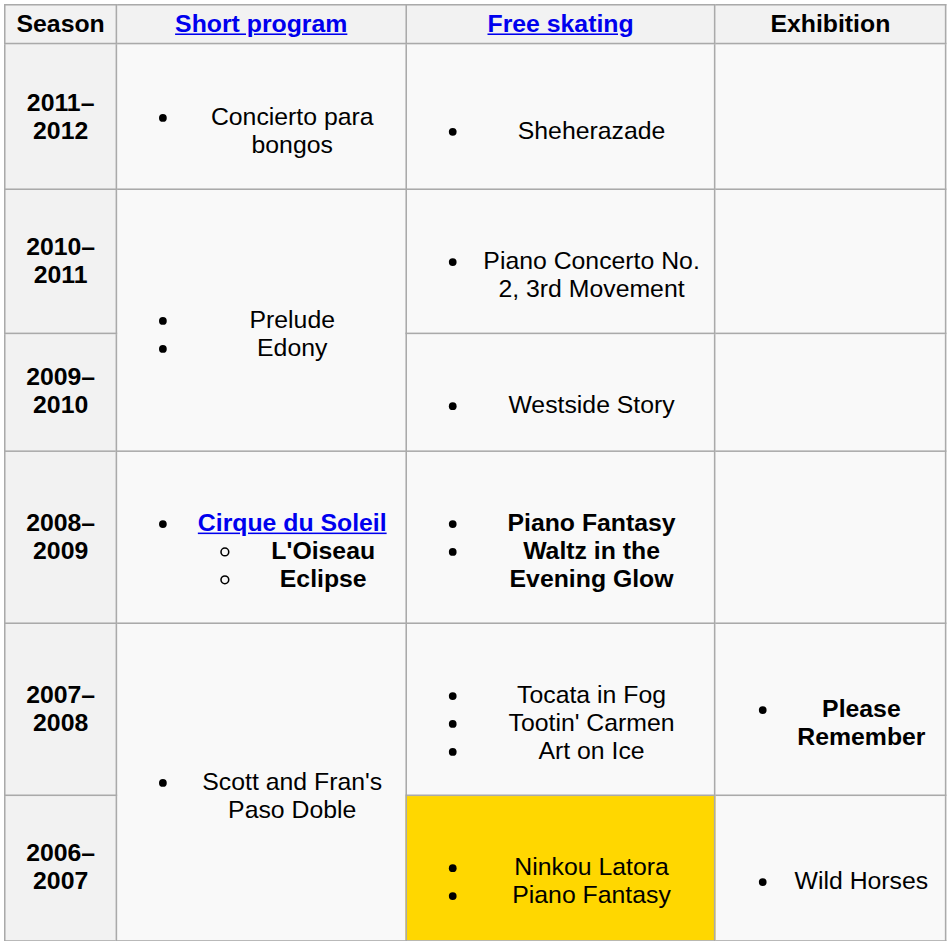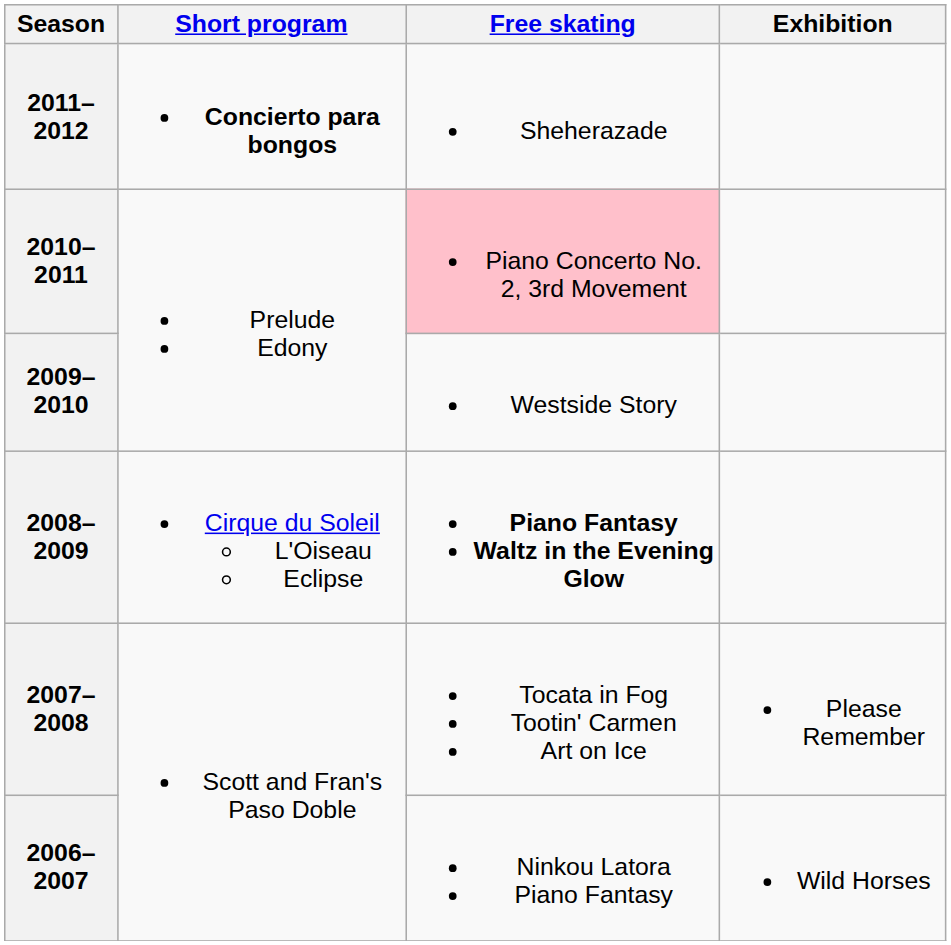(261, 130) normal -> (261, 130) bold
(561, 275) no background -> (563, 275) pink background
(261, 551) bold -> (261, 551) normal
(830, 723) bold -> (833, 723) normal
(561, 882) gold background -> (563, 882) no background
